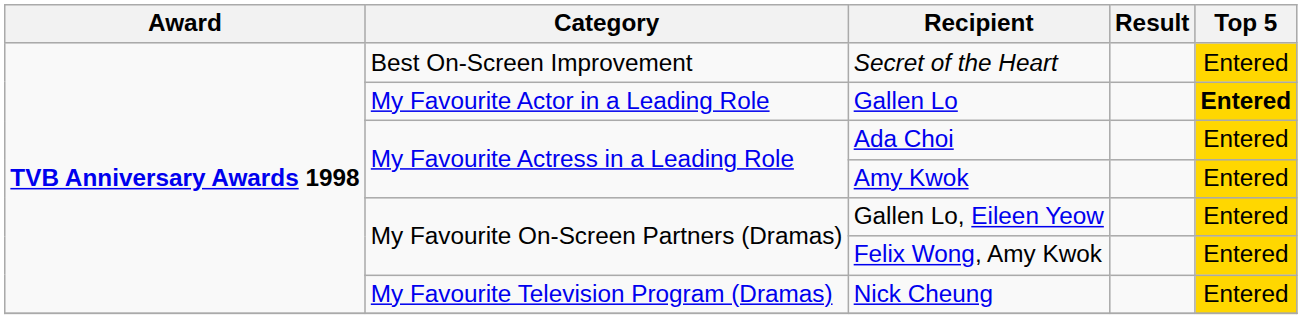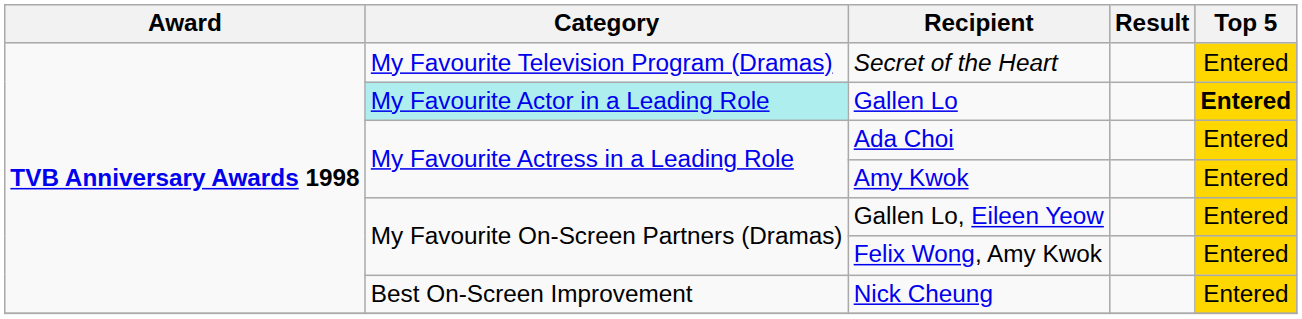(532, 62) Best On-Screen Improvement -> (602, 62) My Favourite Television Program (Dramas)
(570, 100) no background -> (570, 100) paleturquoise background
(602, 293) My Favourite Television Program (Dramas) -> (532, 293) Best On-Screen Improvement
